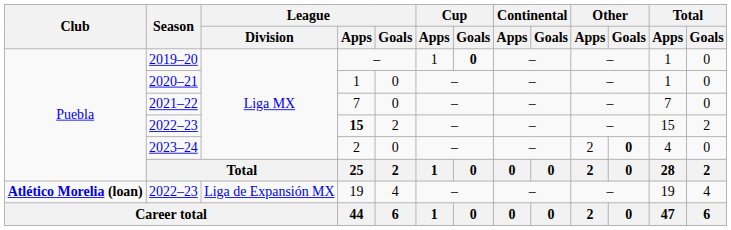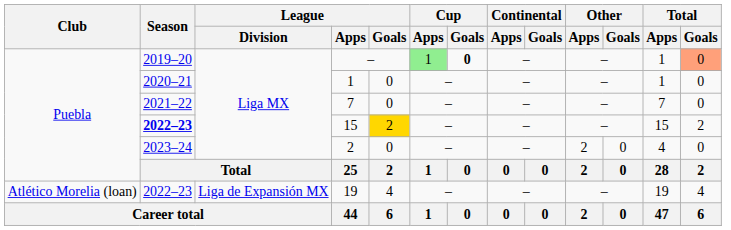(434, 59) no background -> (428, 59) lightgreen background
(707, 59) no background -> (701, 59) lightsalmon background
(173, 125) normal -> (168, 125) bold
(356, 125) bold -> (350, 125) normal
(395, 125) no background -> (389, 125) gold background
(629, 147) bold -> (623, 147) normal
(75, 192) bold -> (72, 192) normal
